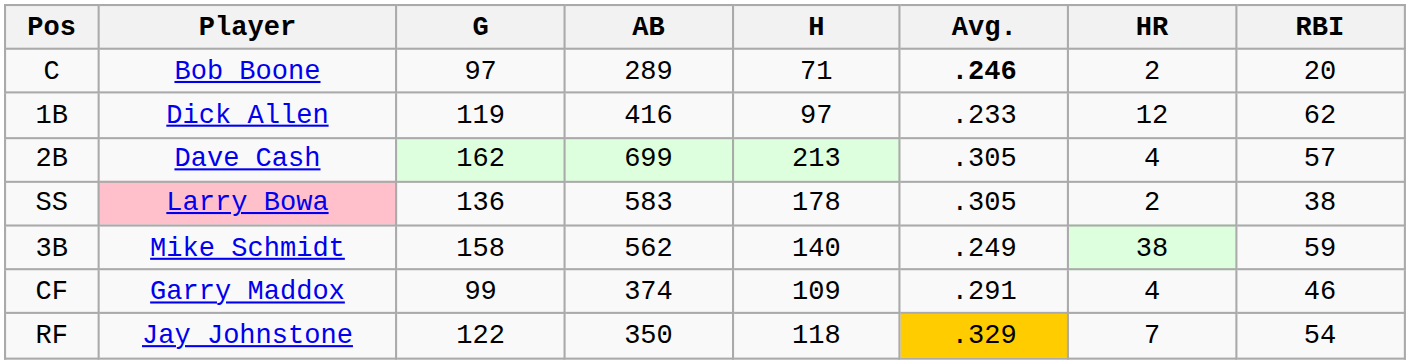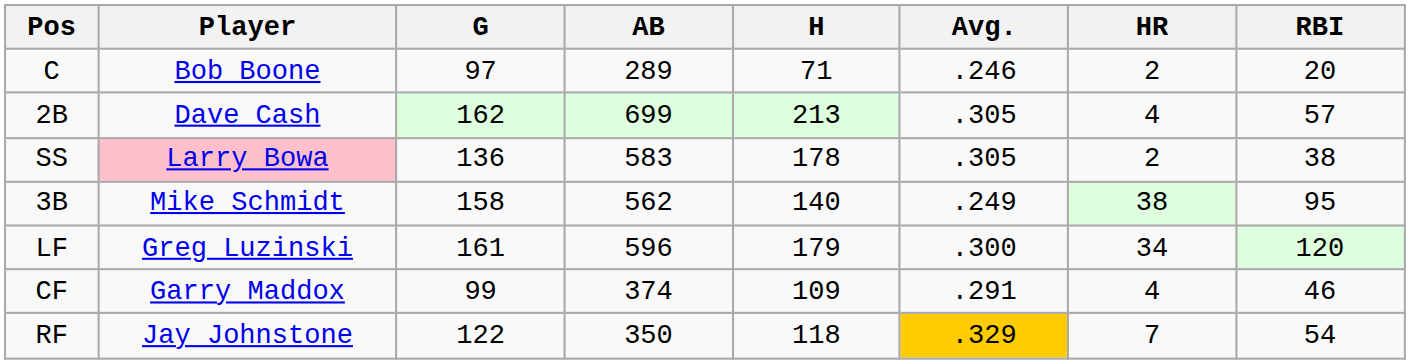(984, 71) bold -> (984, 71) normal
- row: (52, 115)
(1320, 247) 59 -> (1320, 203) 95
+ row: (52, 247)
